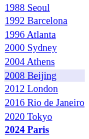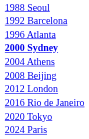(31, 48) normal -> (31, 48) bold
(31, 75) lavender background -> (31, 75) no background
(27, 130) bold -> (26, 130) normal
